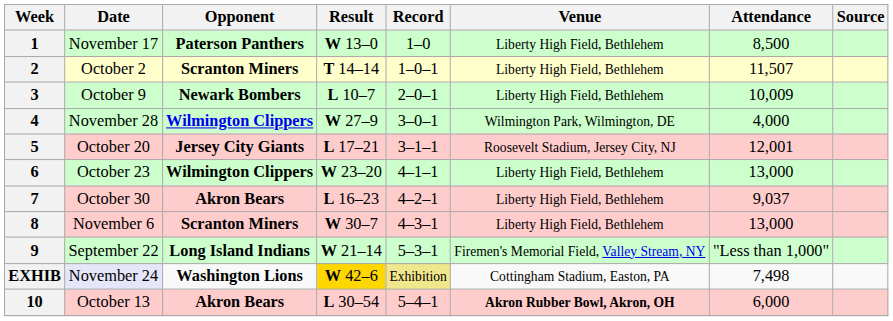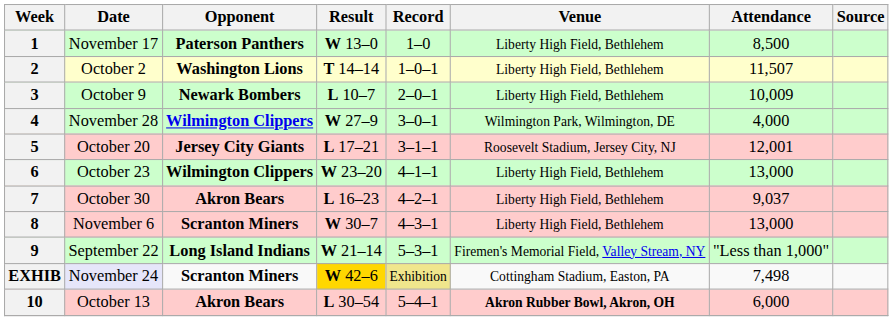(240, 69) Scranton Miners -> (240, 69) Washington Lions
(240, 276) Washington Lions -> (240, 276) Scranton Miners
